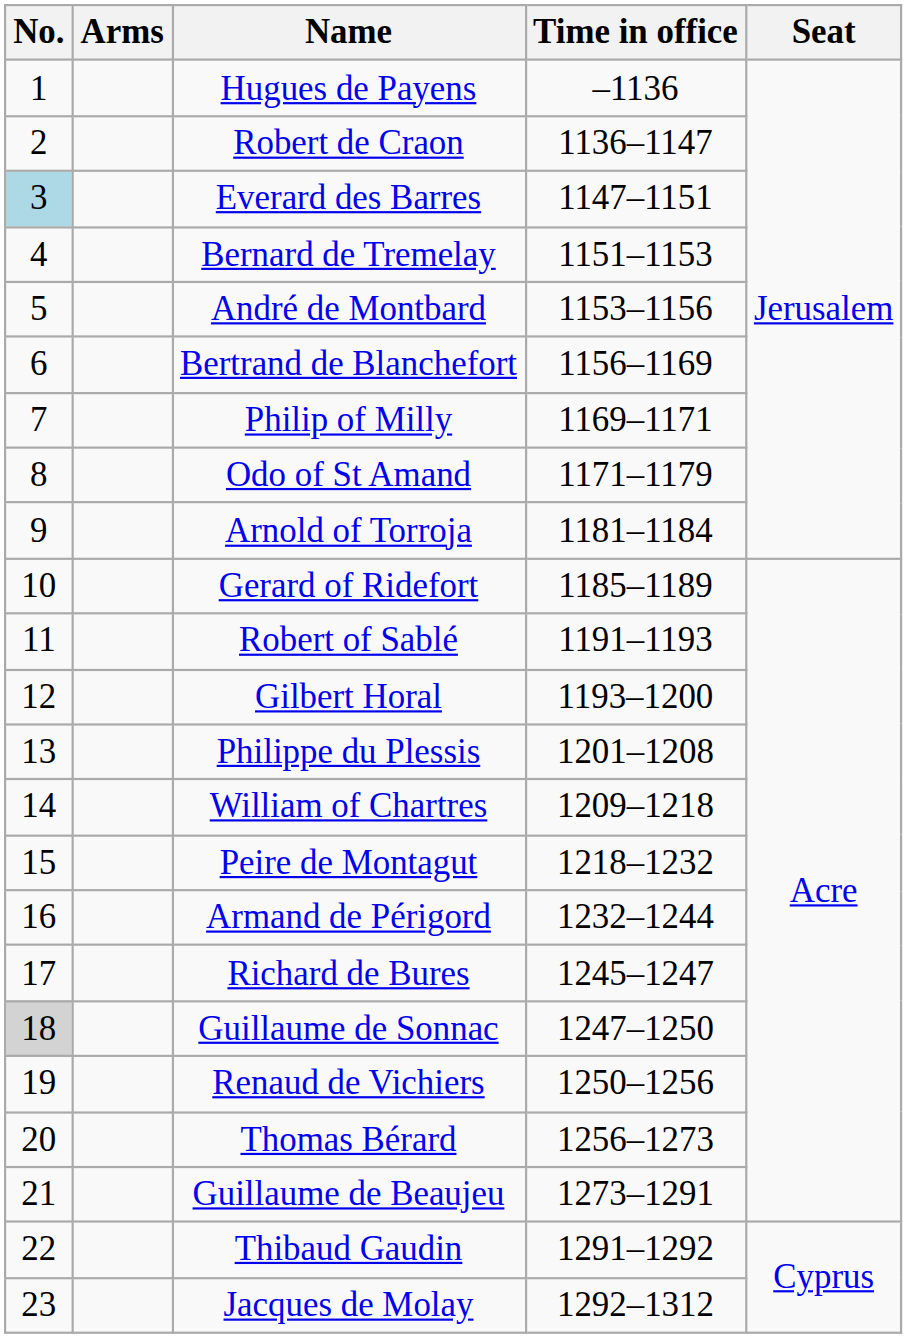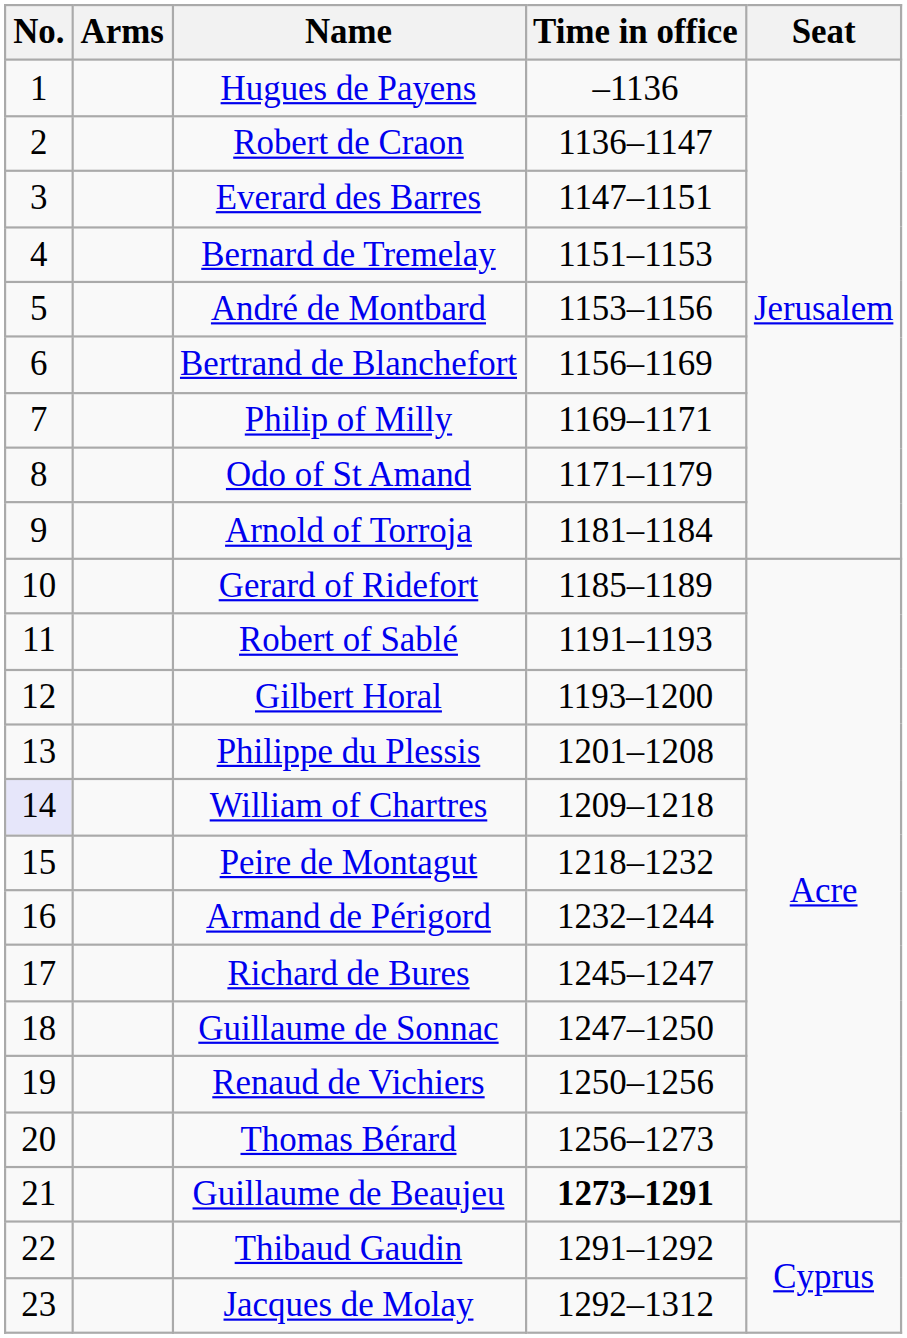(39, 198) lightblue background -> (39, 198) no background
(39, 806) no background -> (39, 806) lavender background
(39, 1027) lightgrey background -> (39, 1027) no background
(635, 1193) normal -> (635, 1193) bold
